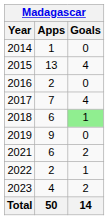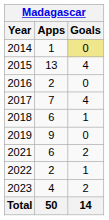(86, 48) no background -> (86, 48) khaki background
(86, 118) lightgreen background -> (86, 118) no background
